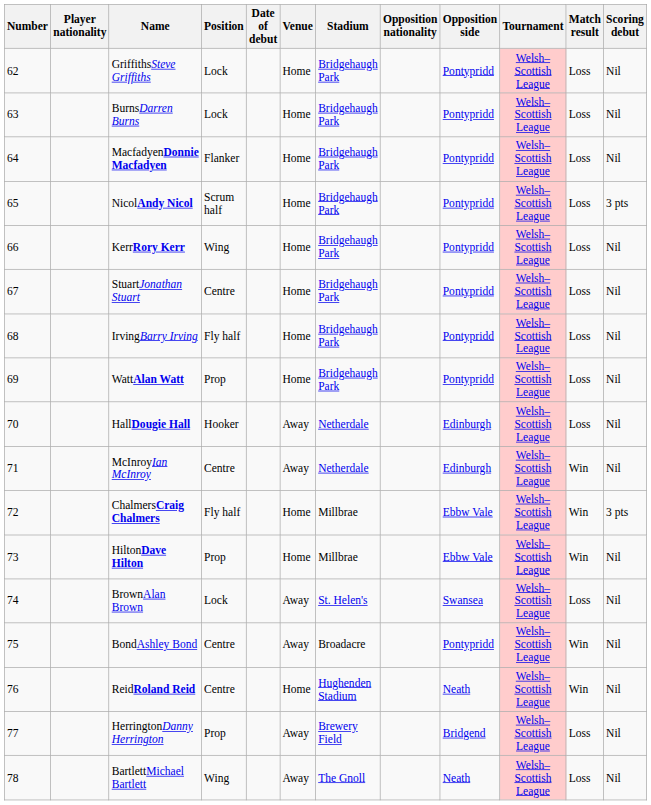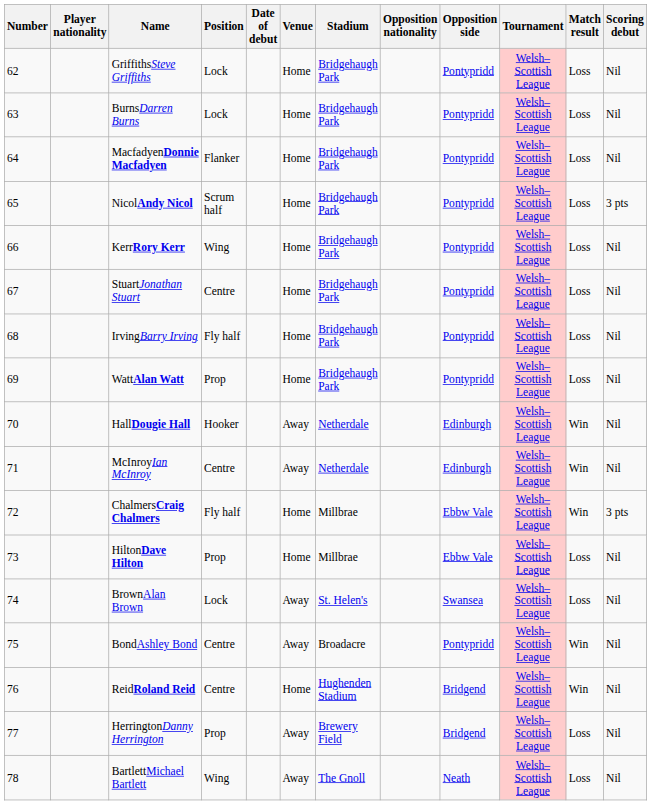(580, 424) Loss -> (578, 424) Win
(578, 556) Win -> (580, 556) Loss
(456, 689) Neath -> (464, 689) Bridgend
